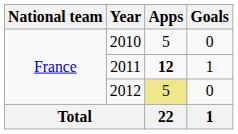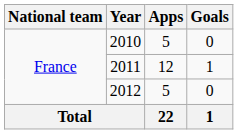(166, 66) bold -> (166, 66) normal
(166, 91) khaki background -> (166, 91) no background
